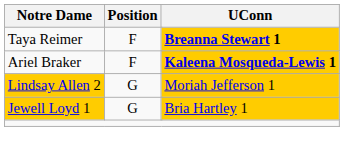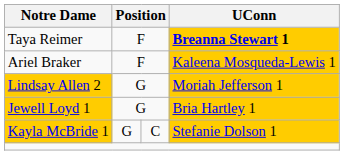(250, 62) bold -> (254, 62) normal
+ row: (58, 131)
